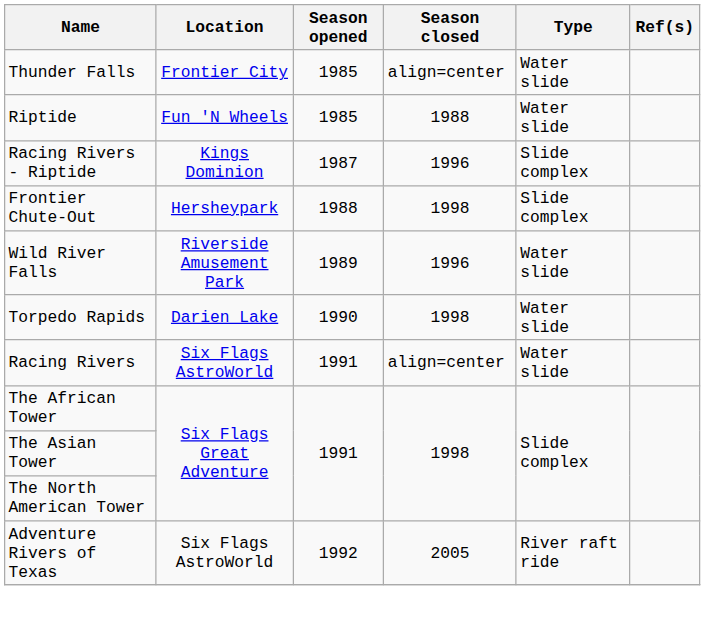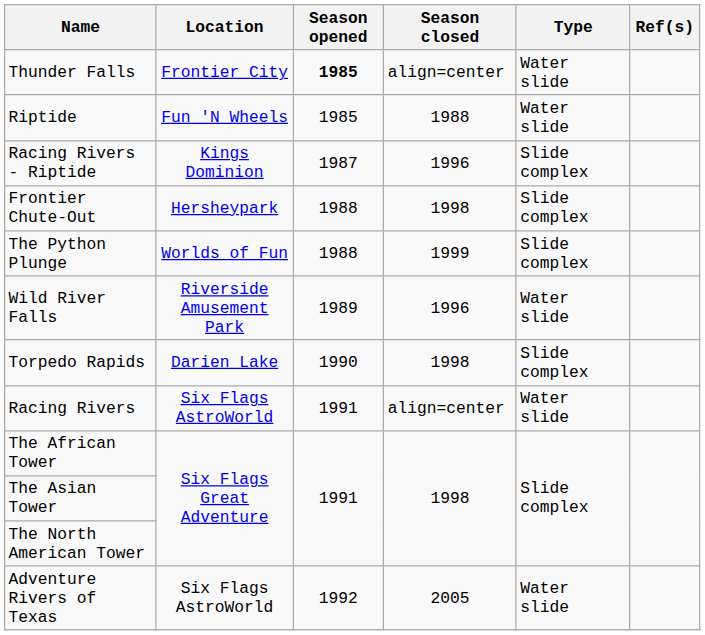(338, 72) normal -> (338, 72) bold
+ row: (57, 253)
(545, 317) Water slide -> (554, 363) Slide complex
(569, 553) River raft ride -> (545, 598) Water slide
